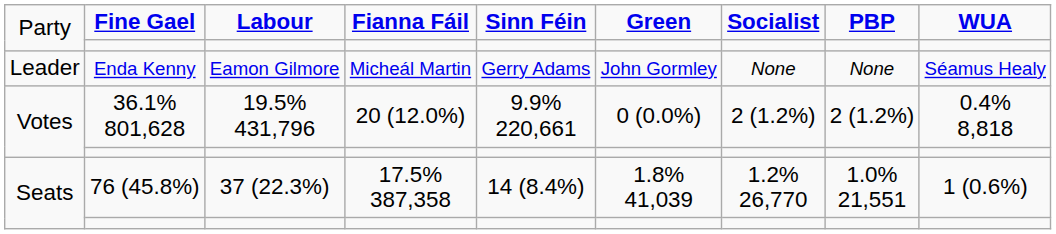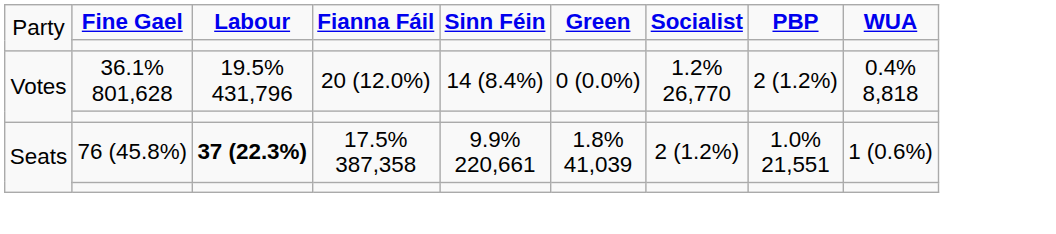- row: (45, 68)
(536, 116) 9.9% 220,661 -> (495, 80) 14 (8.4%)
(773, 116) 2 (1.2%) -> (697, 80) 1.2% 26,770
(275, 187) normal -> (252, 151) bold
(536, 187) 14 (8.4%) -> (495, 151) 9.9% 220,661
(773, 187) 1.2% 26,770 -> (697, 151) 2 (1.2%)
